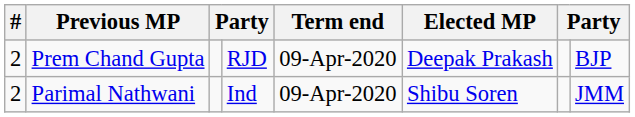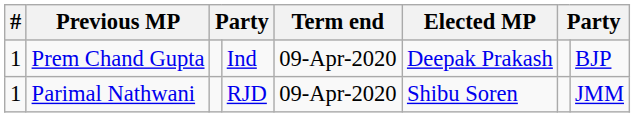(16, 58) 2 -> (16, 58) 1
(247, 58) RJD -> (242, 58) Ind
(16, 93) 2 -> (16, 93) 1
(242, 93) Ind -> (247, 93) RJD
